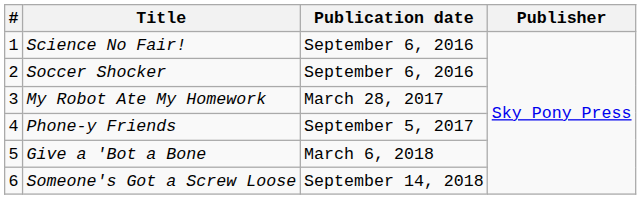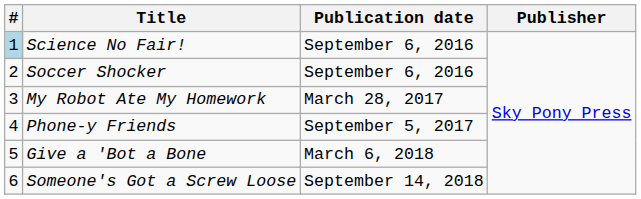(14, 45) no background -> (14, 45) lightblue background
